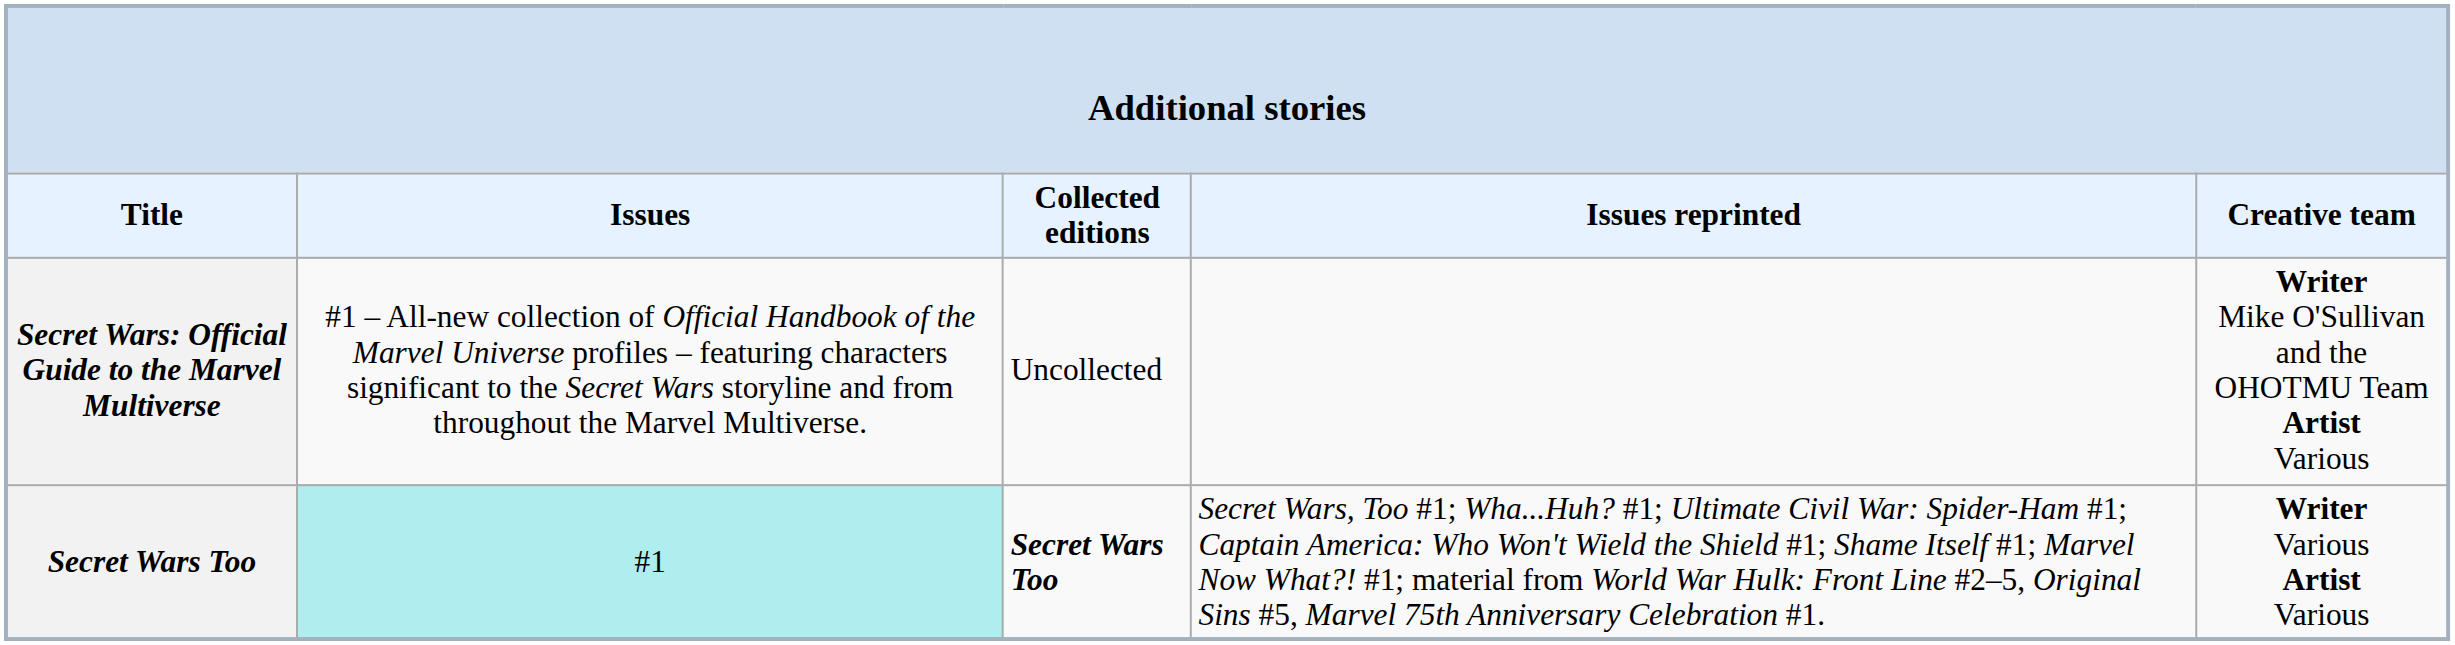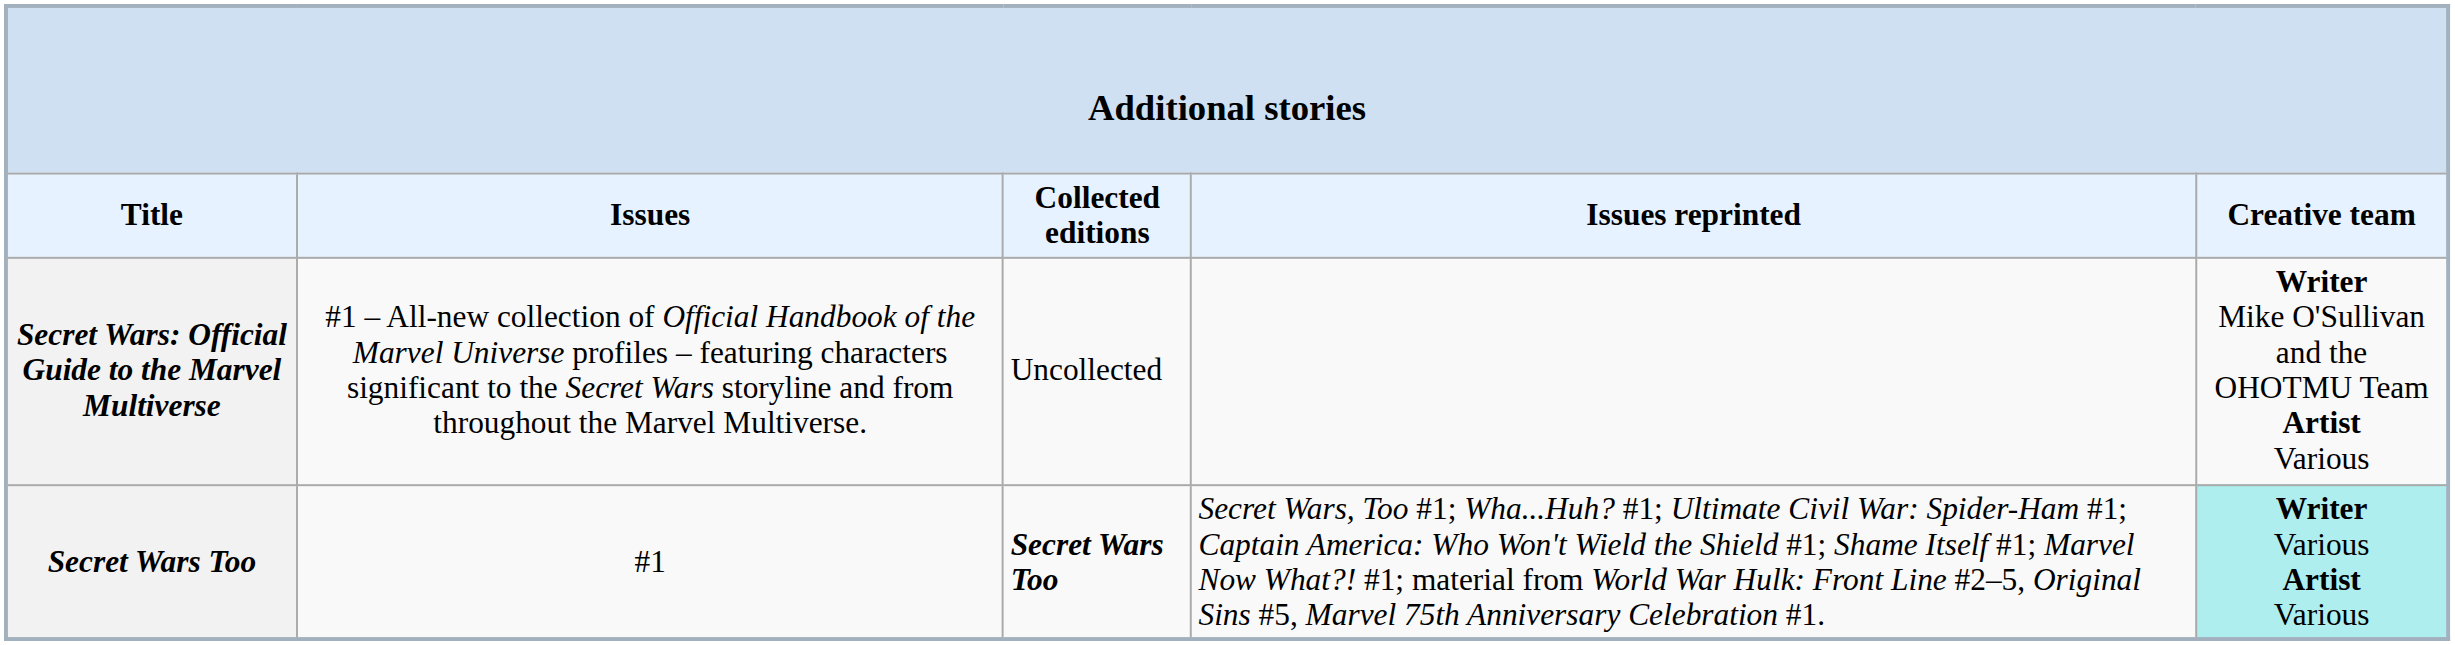(650, 561) paleturquoise background -> (650, 561) no background
(2322, 561) no background -> (2322, 561) paleturquoise background
